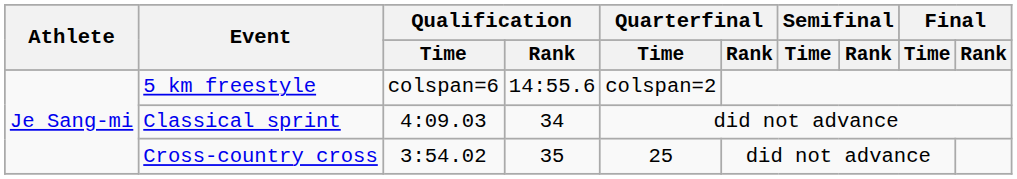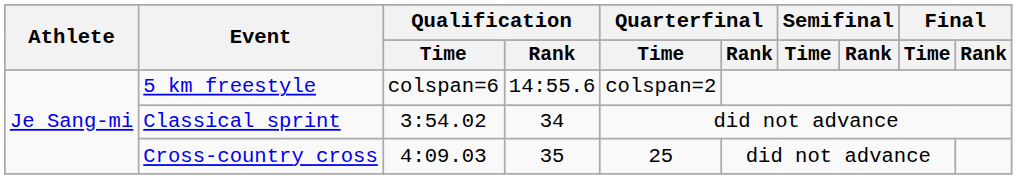(443, 122) 4:09.03 -> (443, 122) 3:54.02
(443, 156) 3:54.02 -> (443, 156) 4:09.03
